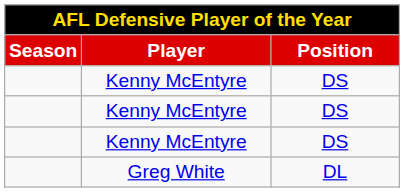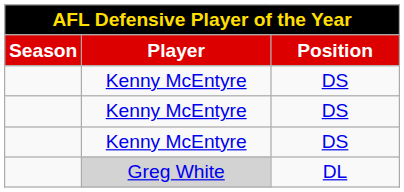(176, 171) no background -> (176, 171) lightgrey background
